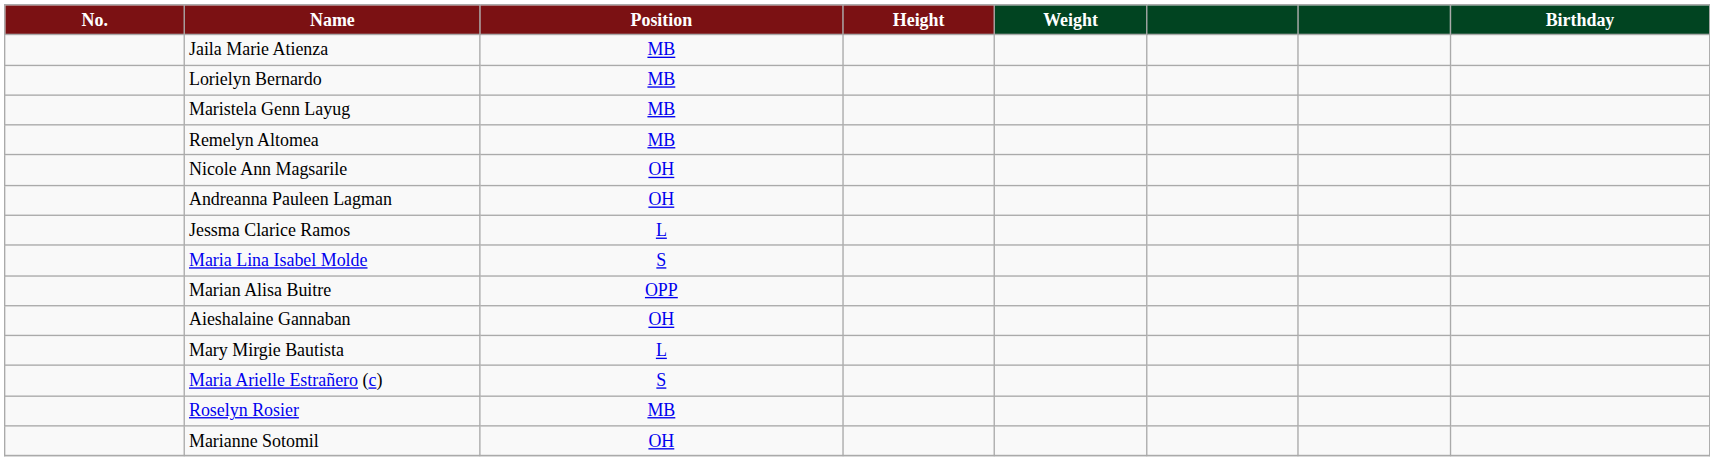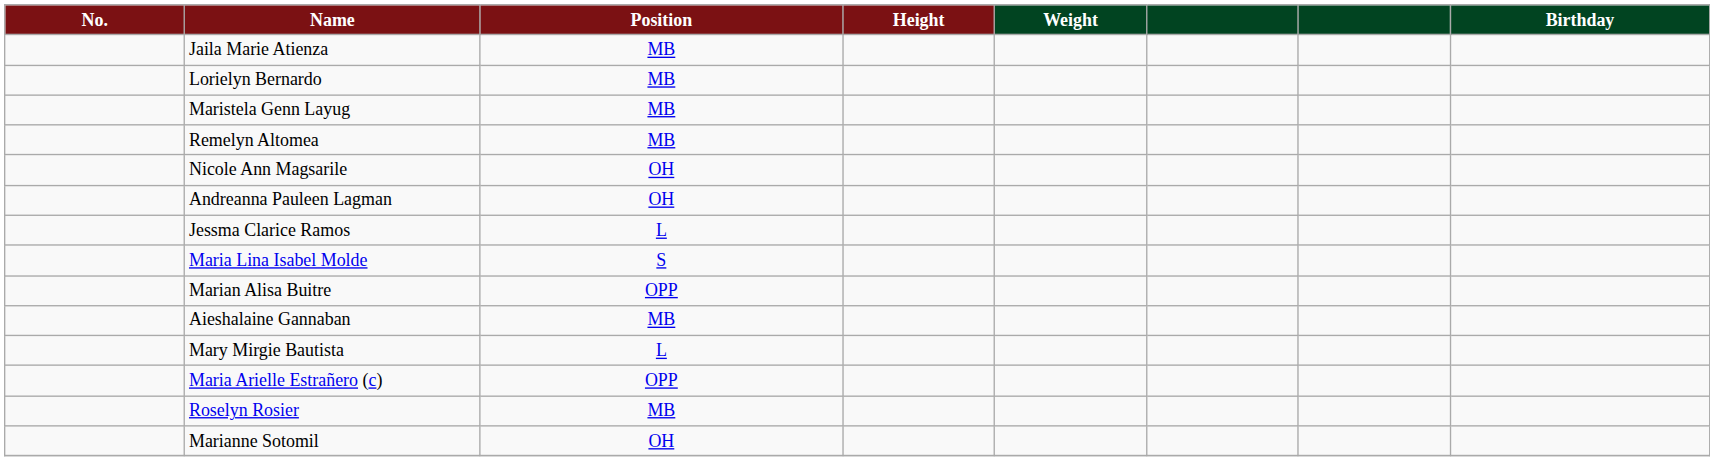(661, 320) OH -> (661, 320) MB
(661, 380) S -> (661, 380) OPP
